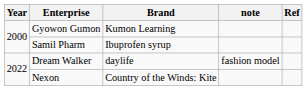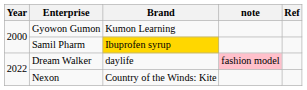(138, 45) no background -> (138, 45) gold background
(250, 61) no background -> (250, 61) pink background
